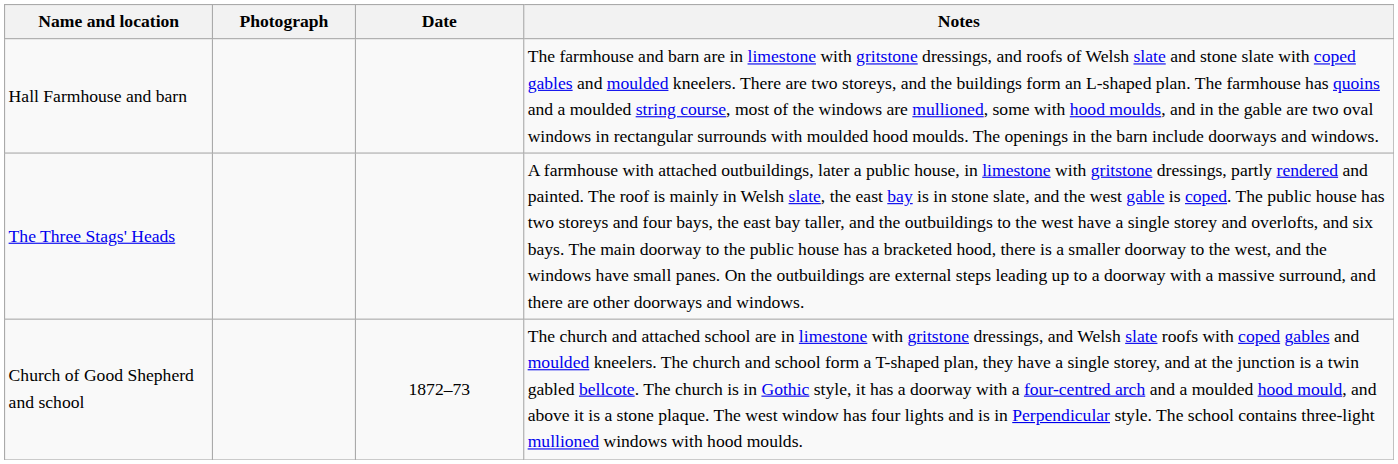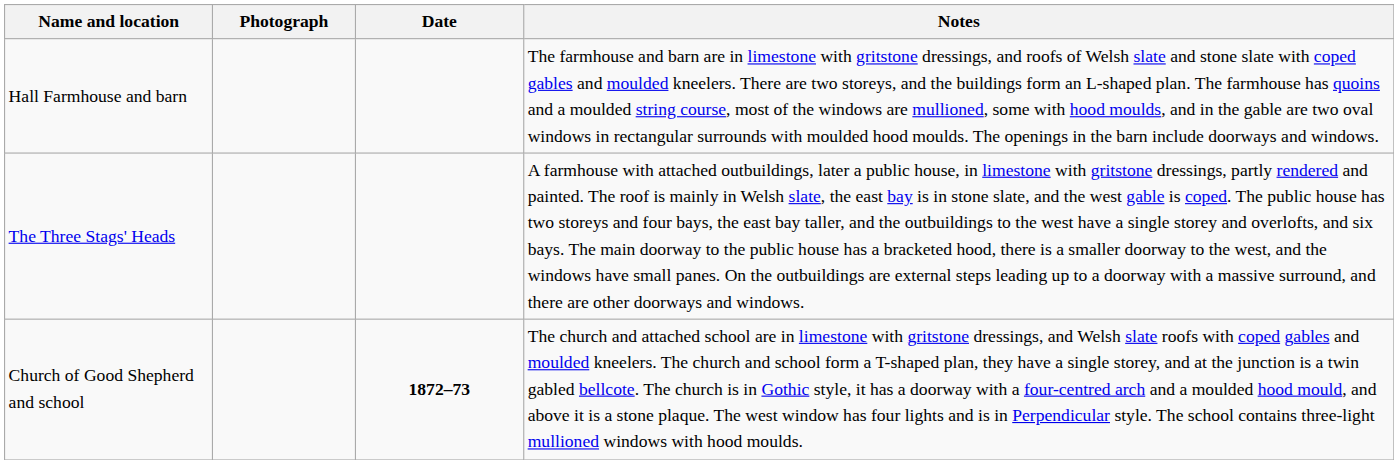(439, 389) normal -> (439, 389) bold
